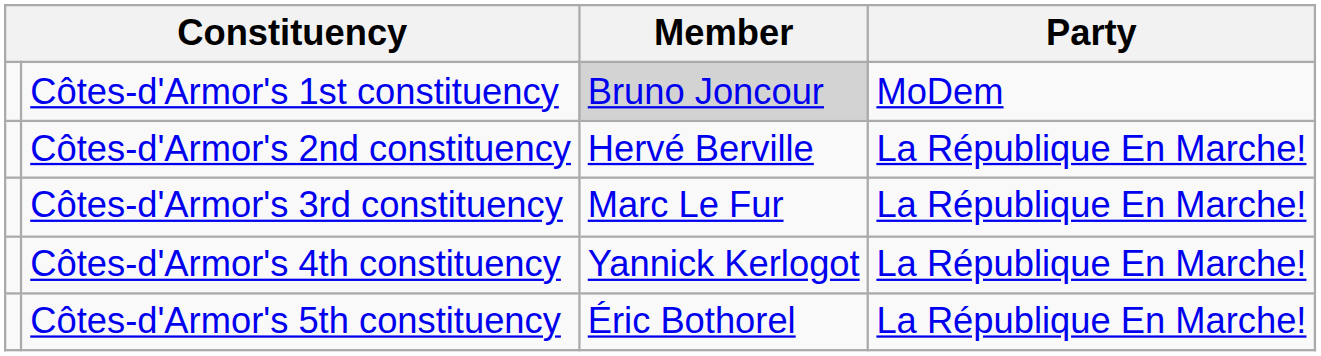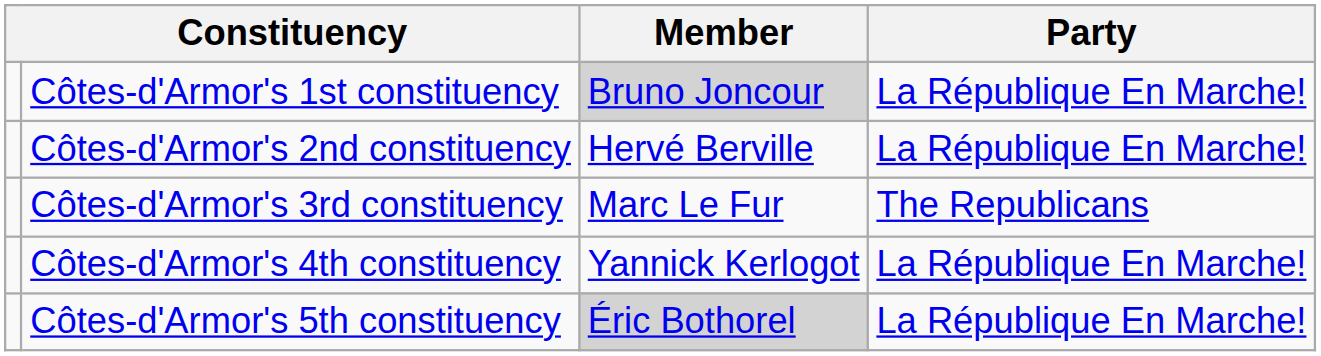(940, 90) MoDem -> (1091, 90) La République En Marche!
(1091, 206) La République En Marche! -> (1013, 206) The Republicans
(692, 321) no background -> (692, 321) lightgrey background
